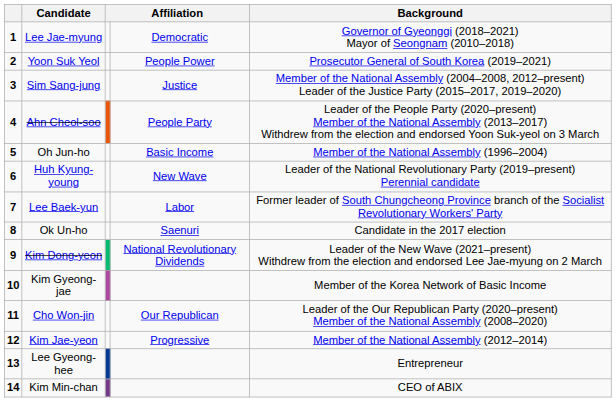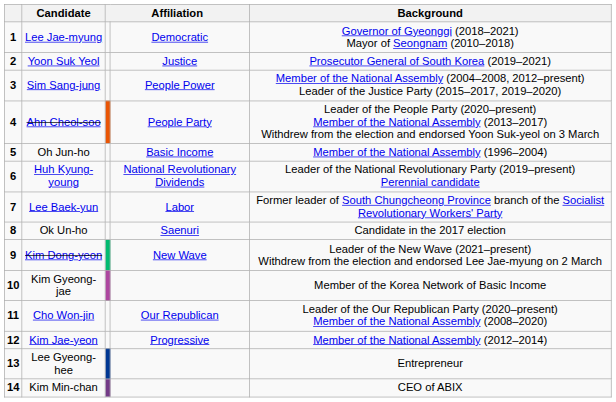(180, 61) People Power -> (180, 61) Justice
(180, 85) Justice -> (180, 85) People Power
(180, 176) New Wave -> (180, 176) National Revolutionary Dividends
(180, 255) National Revolutionary Dividends -> (180, 255) New Wave
